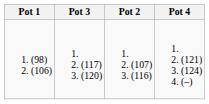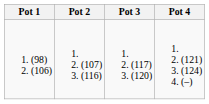columns swapped: (129, 12) <-> (79, 12)
